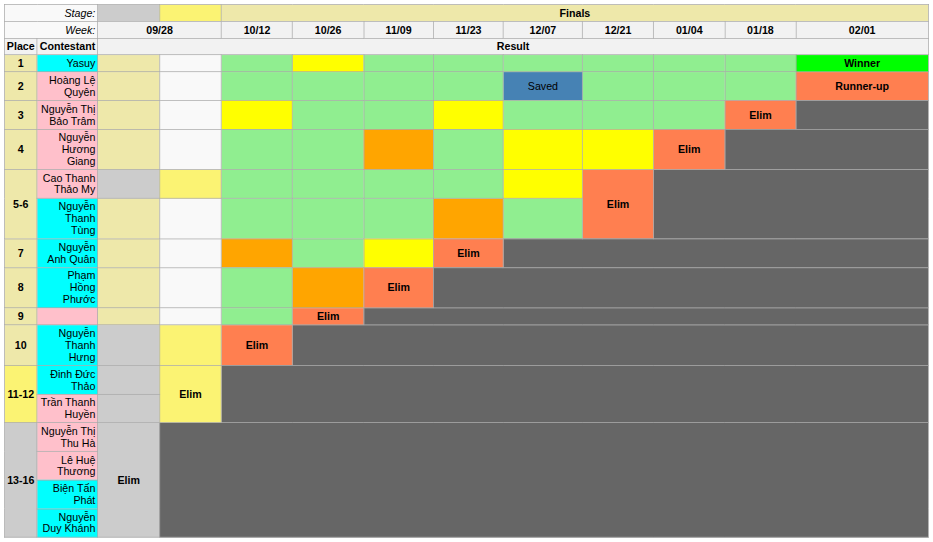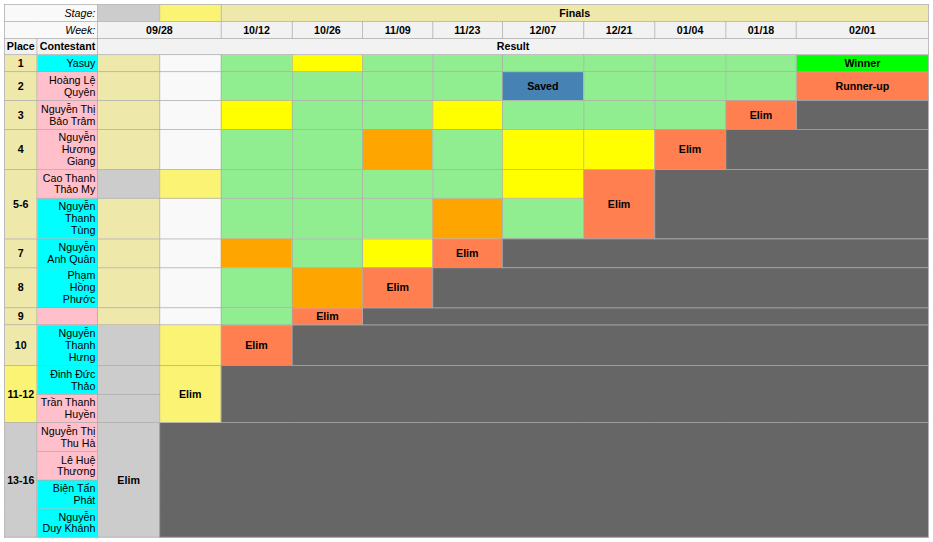(543, 86) normal -> (543, 86) bold
